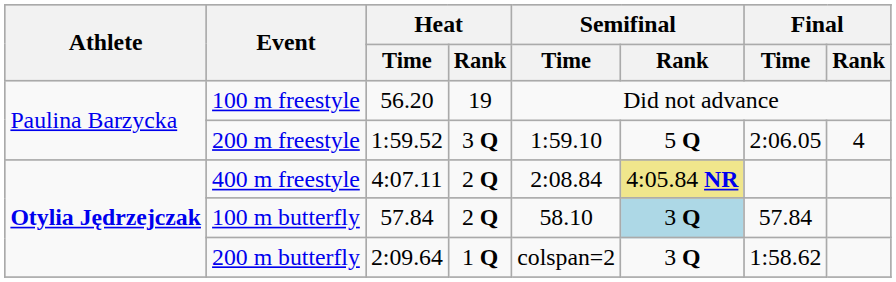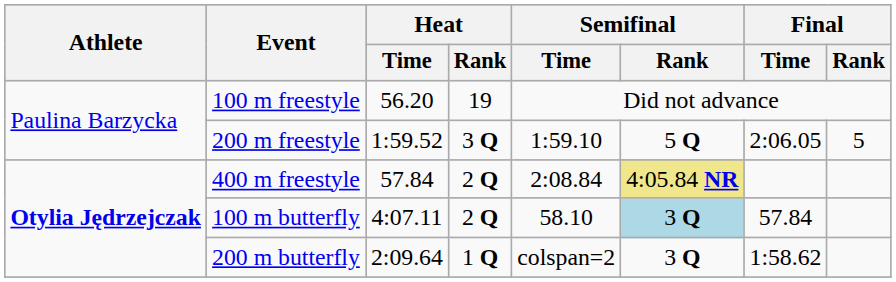(859, 139) 4 -> (859, 139) 5
(407, 179) 4:07.11 -> (407, 179) 57.84
(407, 218) 57.84 -> (407, 218) 4:07.11
